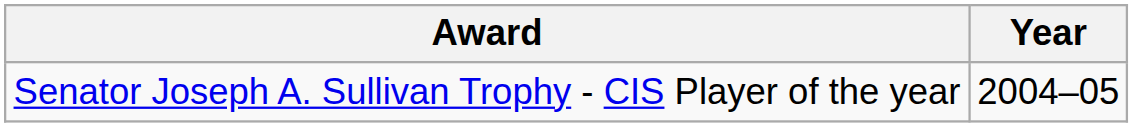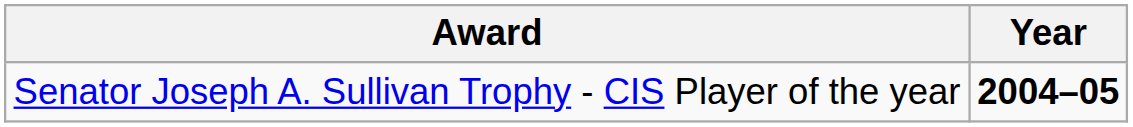(1048, 91) normal -> (1048, 91) bold
